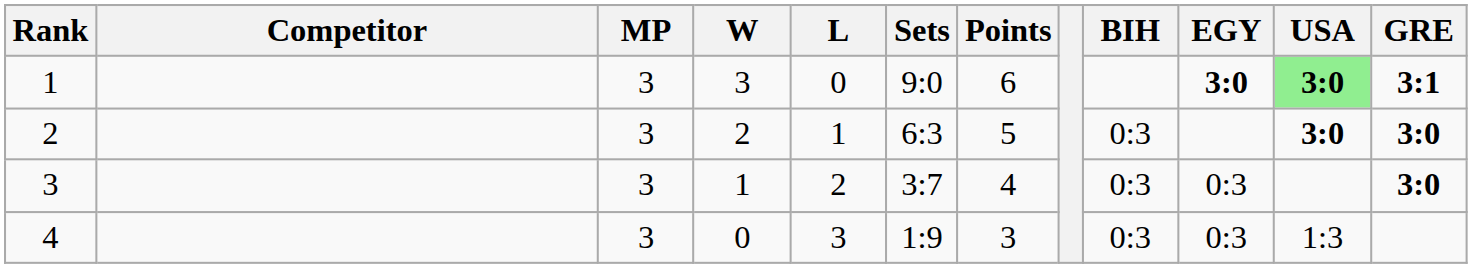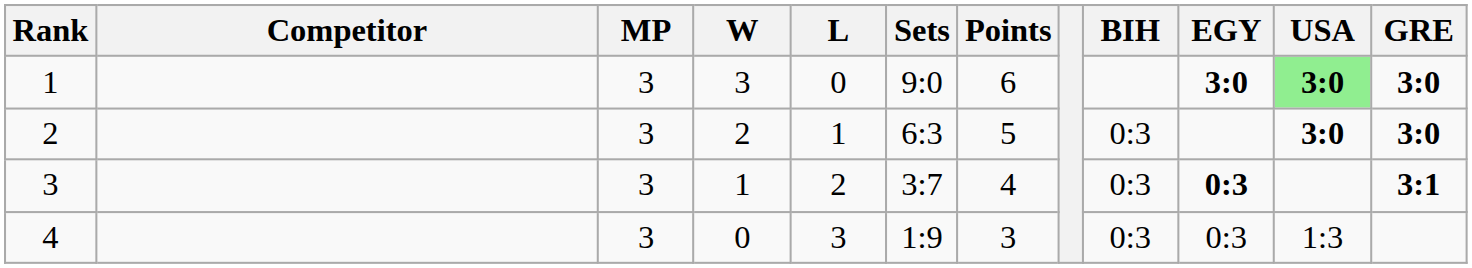(1419, 81) 3:1 -> (1419, 81) 3:0
(1226, 184) normal -> (1226, 184) bold
(1419, 184) 3:0 -> (1419, 184) 3:1
